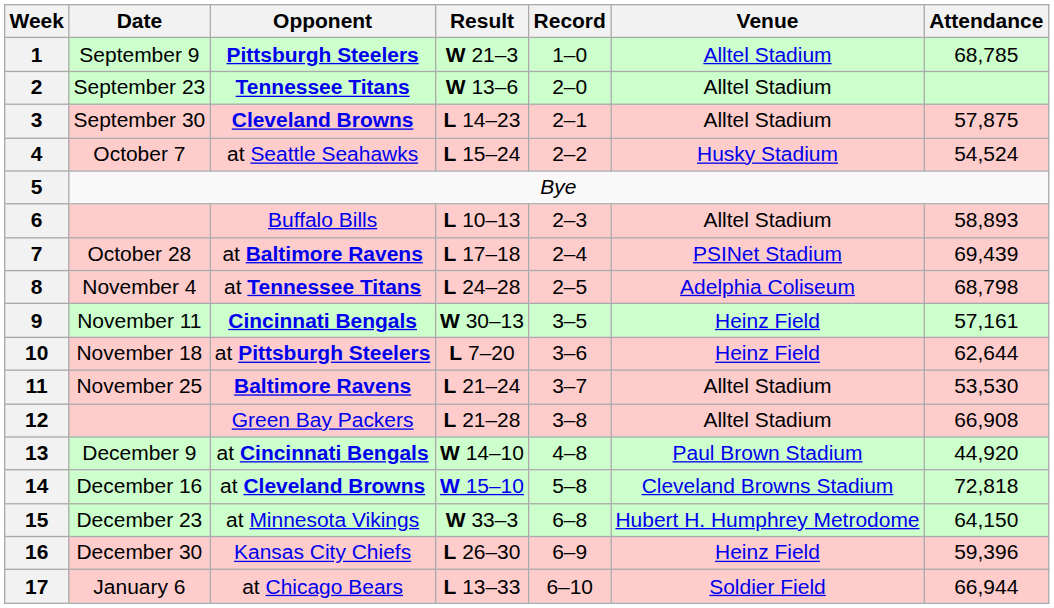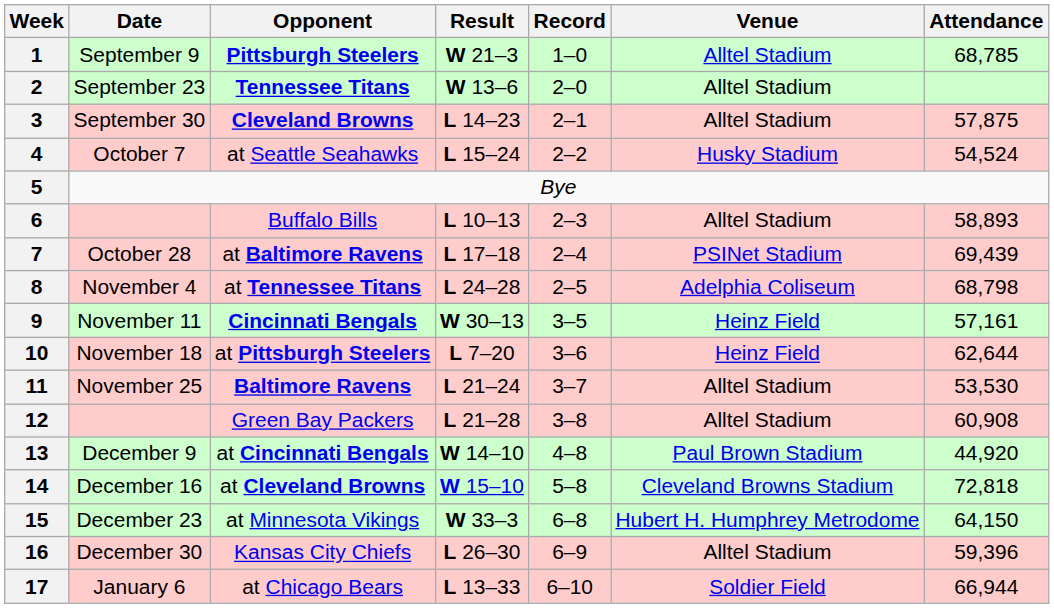(986, 420) 66,908 -> (986, 420) 60,908
(767, 552) Heinz Field -> (767, 552) Alltel Stadium
